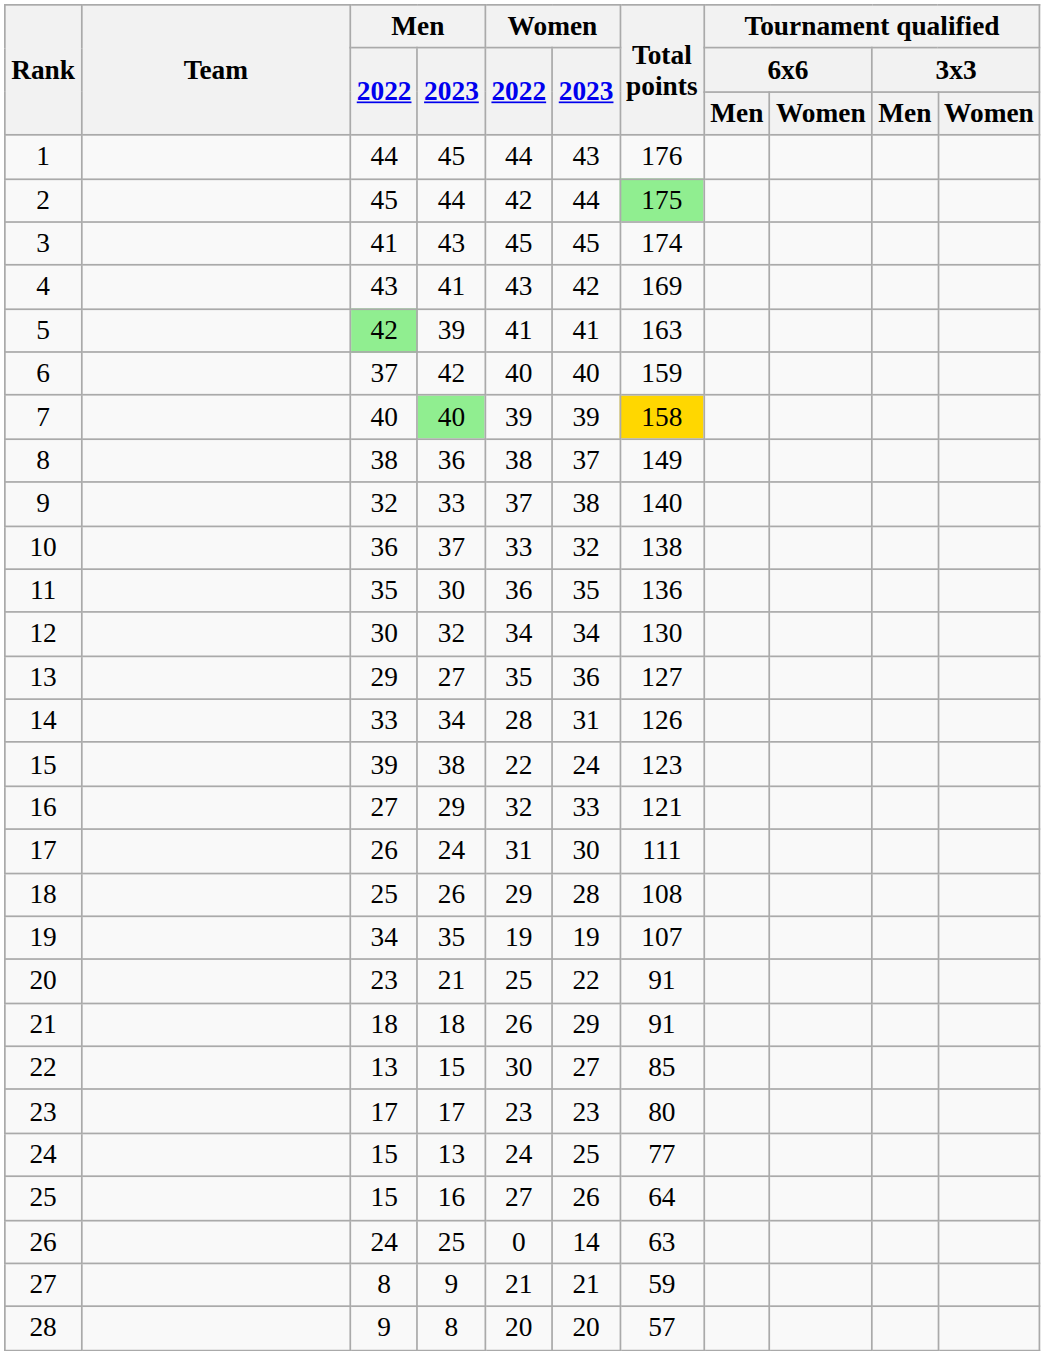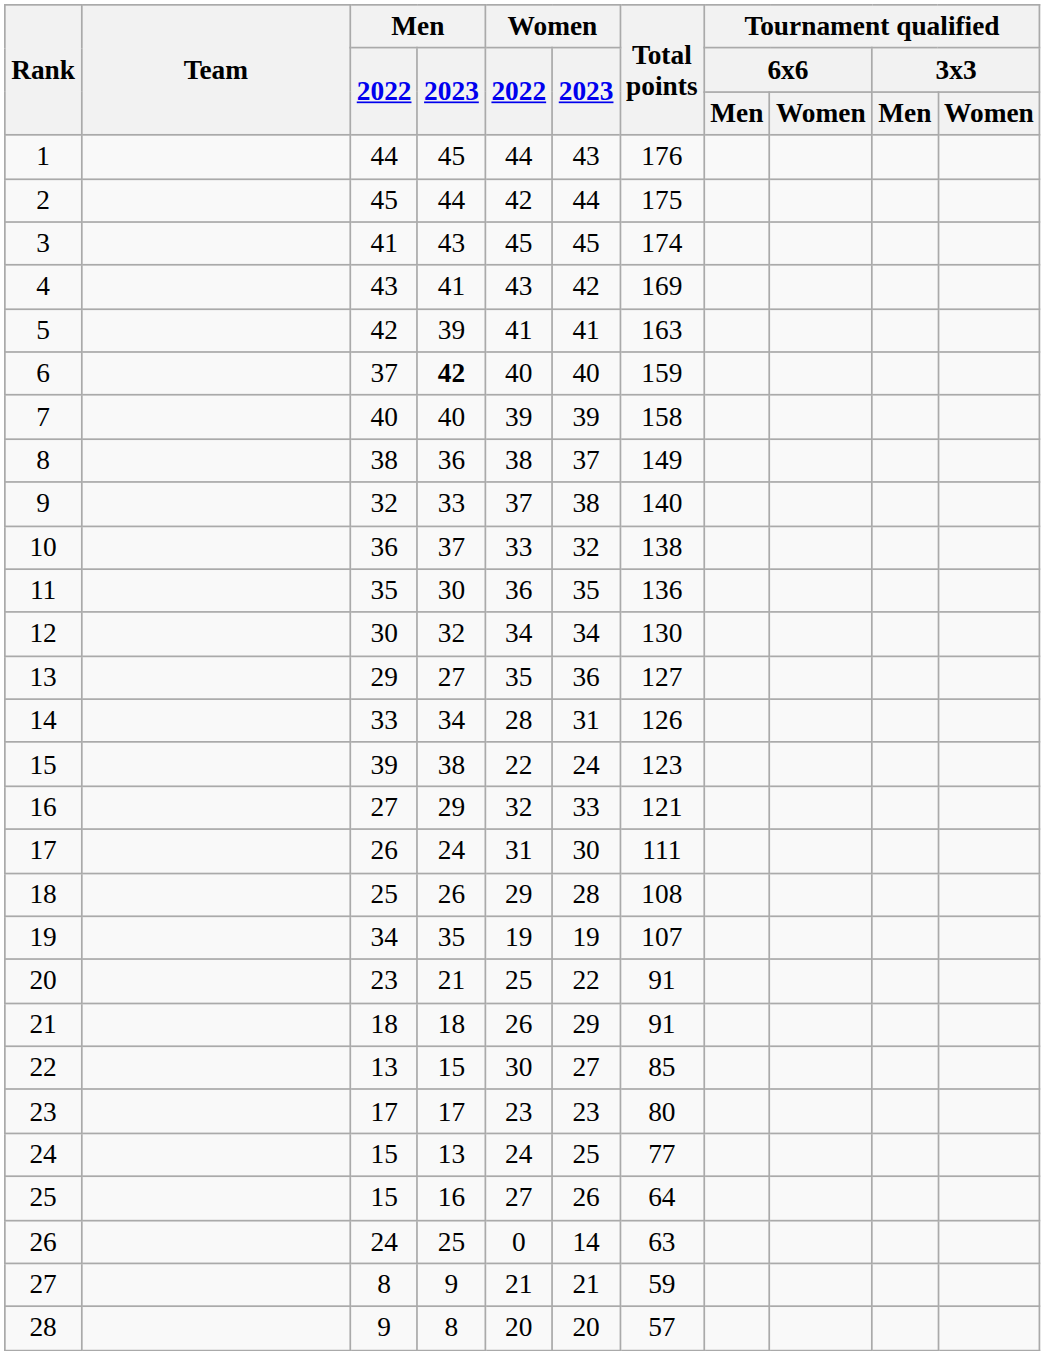(662, 199) lightgreen background -> (662, 199) no background
(384, 329) lightgreen background -> (384, 329) no background
(451, 373) normal -> (451, 373) bold
(451, 416) lightgreen background -> (451, 416) no background
(662, 416) gold background -> (662, 416) no background
